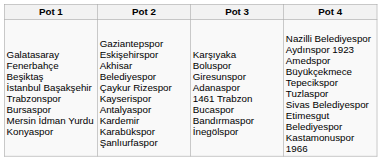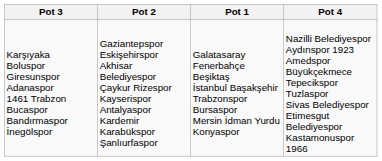columns swapped: (51, 12) <-> (237, 12)
